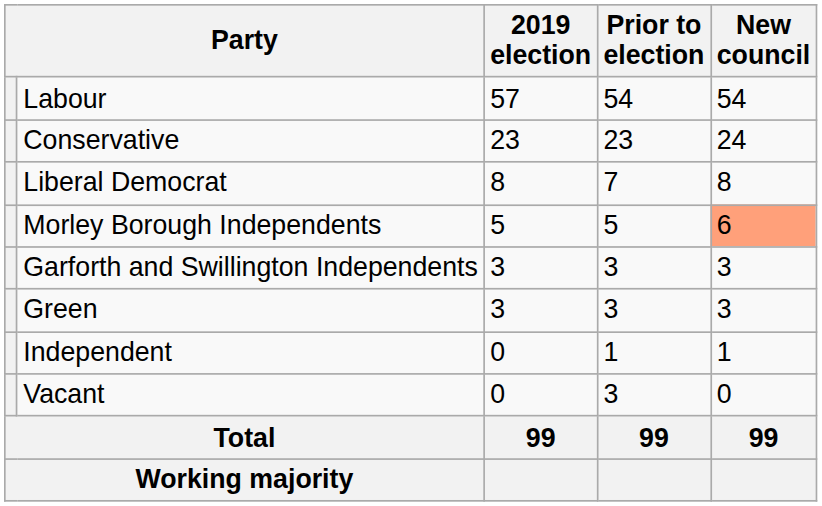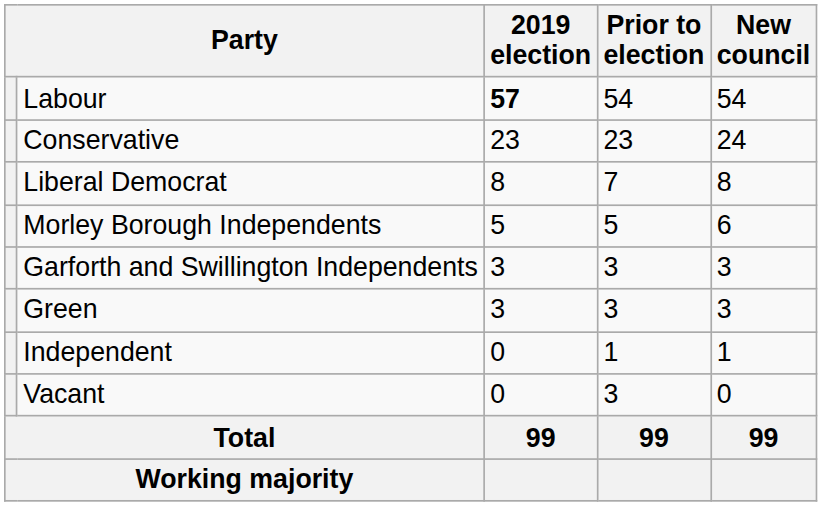(505, 98) normal -> (505, 98) bold
(724, 225) lightsalmon background -> (724, 225) no background
